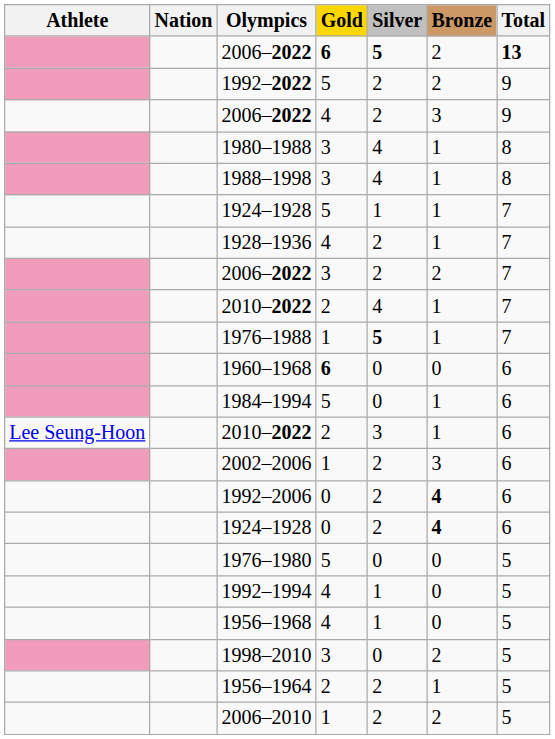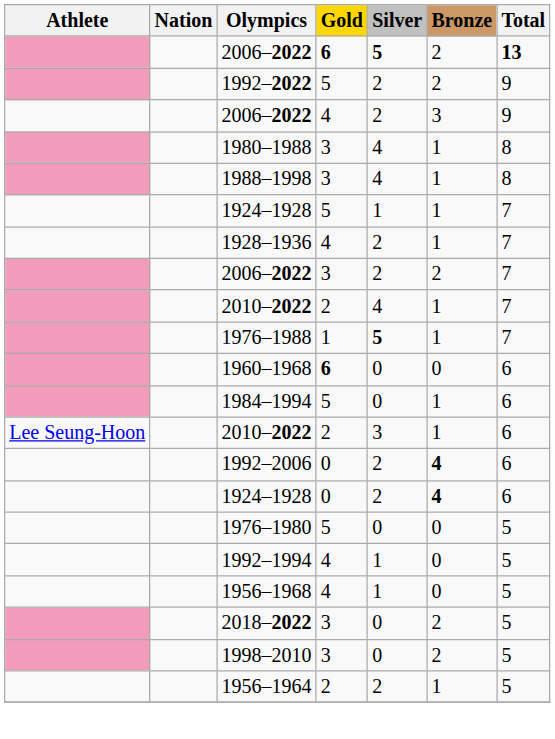- row: (267, 464)
+ row: (267, 623)
- row: (267, 718)
